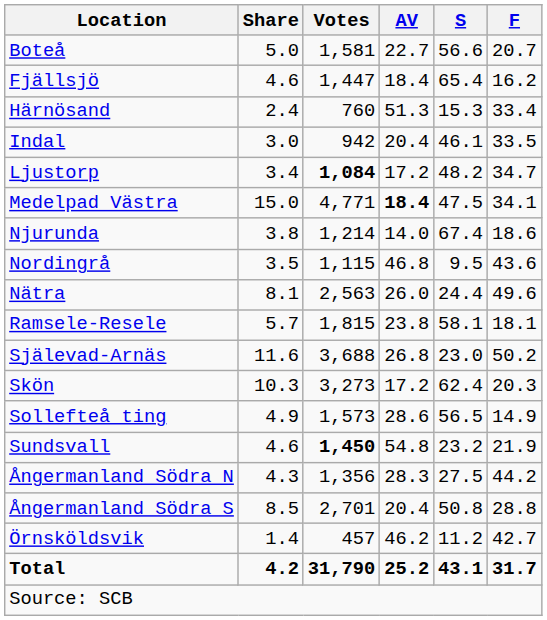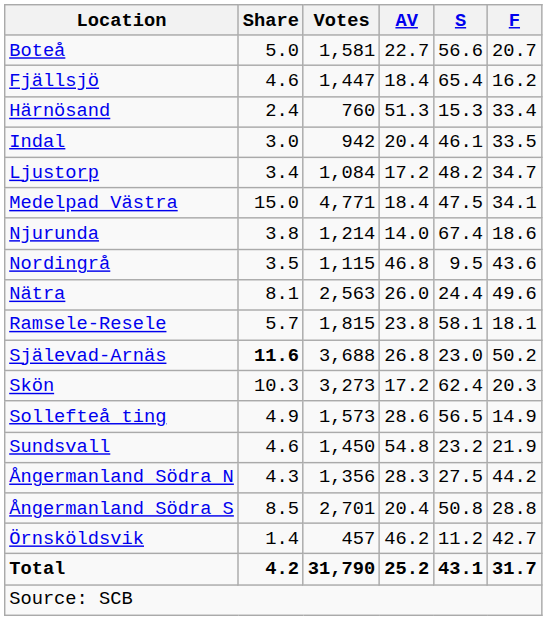(347, 173) bold -> (347, 173) normal
(407, 203) bold -> (407, 203) normal
(276, 356) normal -> (276, 356) bold
(347, 447) bold -> (347, 447) normal
